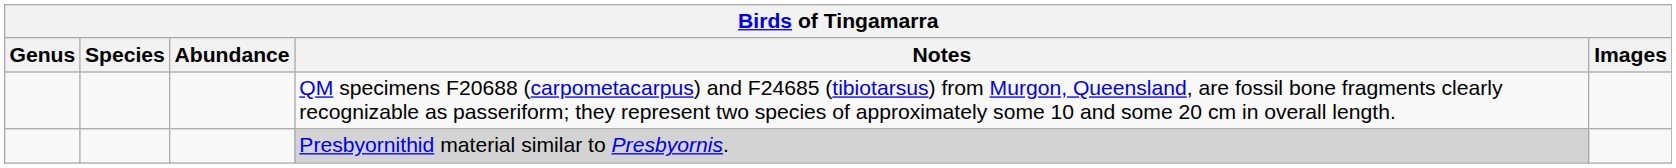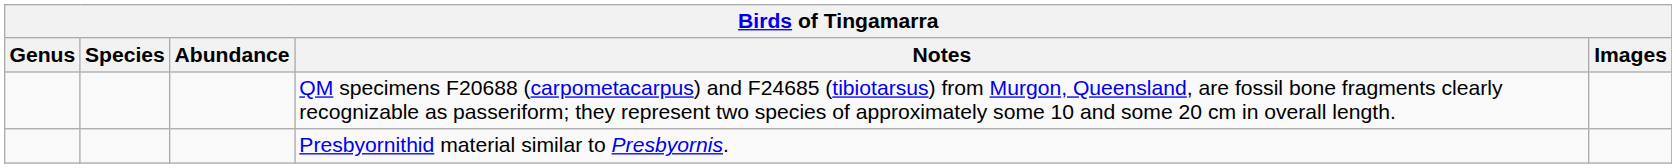(514, 145) lightgrey background -> (514, 145) no background
